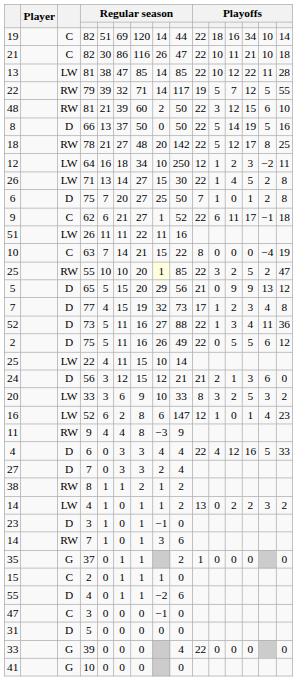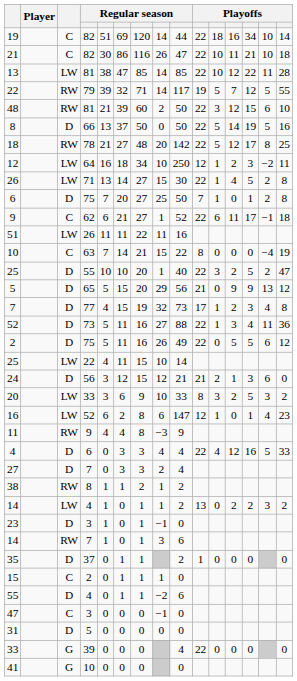(69, 270) RW -> (69, 270) D
(161, 270) lightyellow background -> (161, 270) no background
(181, 270) 85 -> (181, 270) 40
(69, 559) G -> (69, 559) D
